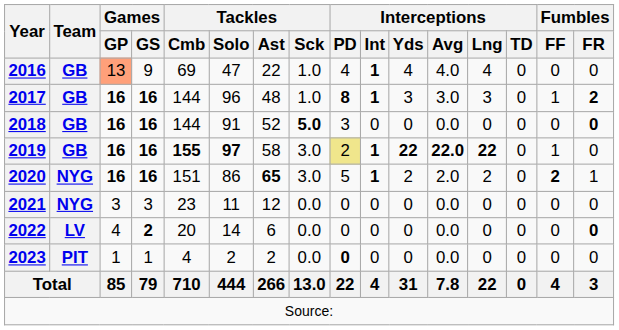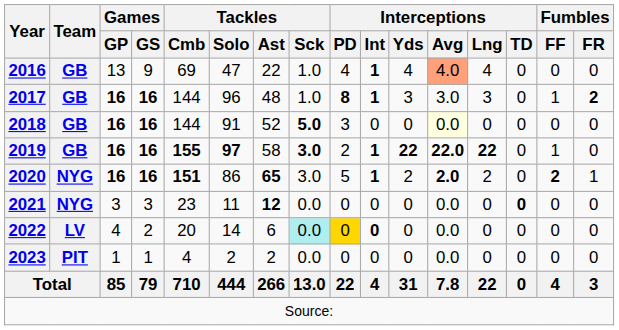(116, 71) lightsalmon background -> (116, 71) no background
(448, 71) no background -> (448, 71) lightsalmon background
(448, 124) no background -> (448, 124) lightyellow background
(594, 124) bold -> (594, 124) normal
(309, 151) normal -> (309, 151) bold
(345, 151) khaki background -> (345, 151) no background
(187, 177) normal -> (187, 177) bold
(448, 177) normal -> (448, 177) bold
(271, 204) normal -> (271, 204) bold
(521, 204) normal -> (521, 204) bold
(148, 230) bold -> (148, 230) normal
(309, 230) no background -> (309, 230) paleturquoise background
(345, 230) no background -> (345, 230) gold background
(375, 230) normal -> (375, 230) bold
(594, 230) bold -> (594, 230) normal
(345, 257) bold -> (345, 257) normal
